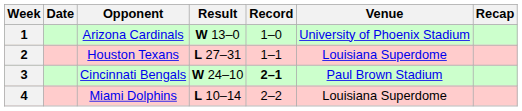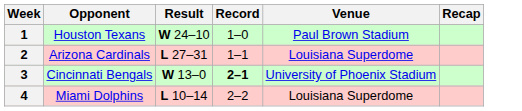- column: (60, 14)
(133, 34) Arizona Cardinals -> (99, 34) Houston Texans
(218, 34) W 13–0 -> (184, 34) W 24–10
(385, 34) University of Phoenix Stadium -> (351, 34) Paul Brown Stadium
(133, 55) Houston Texans -> (99, 55) Arizona Cardinals
(218, 75) W 24–10 -> (184, 75) W 13–0
(385, 75) Paul Brown Stadium -> (351, 75) University of Phoenix Stadium
